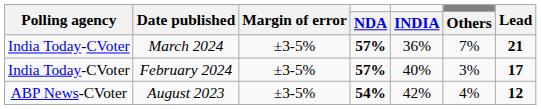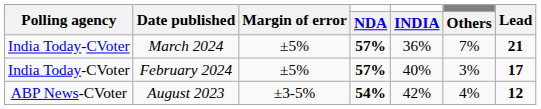(295, 46) ±3-5% -> (295, 46) ±5%
(295, 70) ±3-5% -> (295, 70) ±5%
